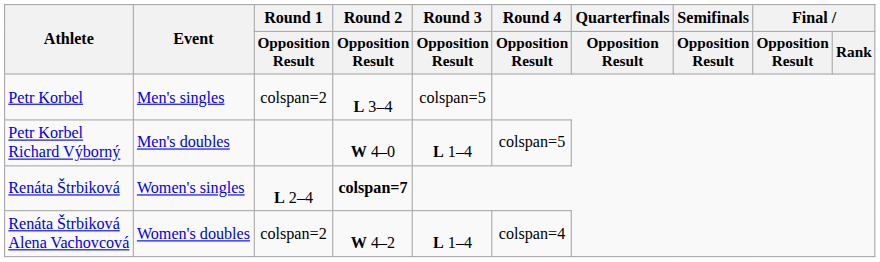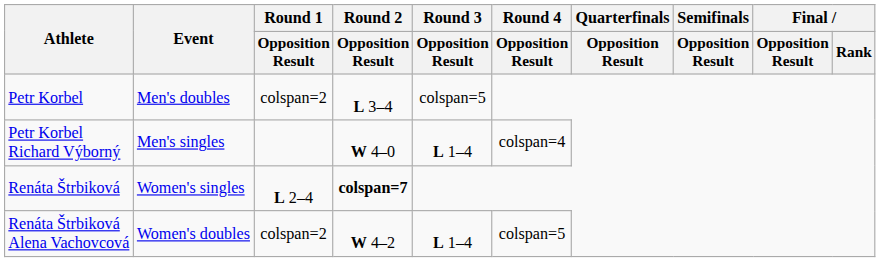(181, 97) Men's singles -> (183, 97) Men's doubles
(183, 143) Men's doubles -> (181, 143) Men's singles
(532, 143) colspan=5 -> (532, 143) colspan=4
(532, 234) colspan=4 -> (532, 234) colspan=5
